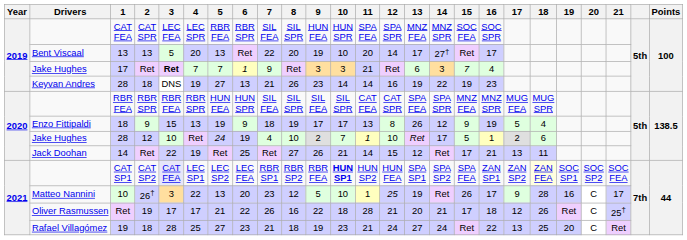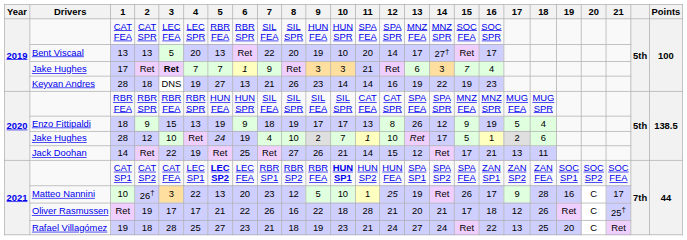(171, 173) lavender background -> (171, 173) no background
(220, 173) normal -> (220, 173) bold
(543, 173) lightyellow background -> (543, 173) no background
